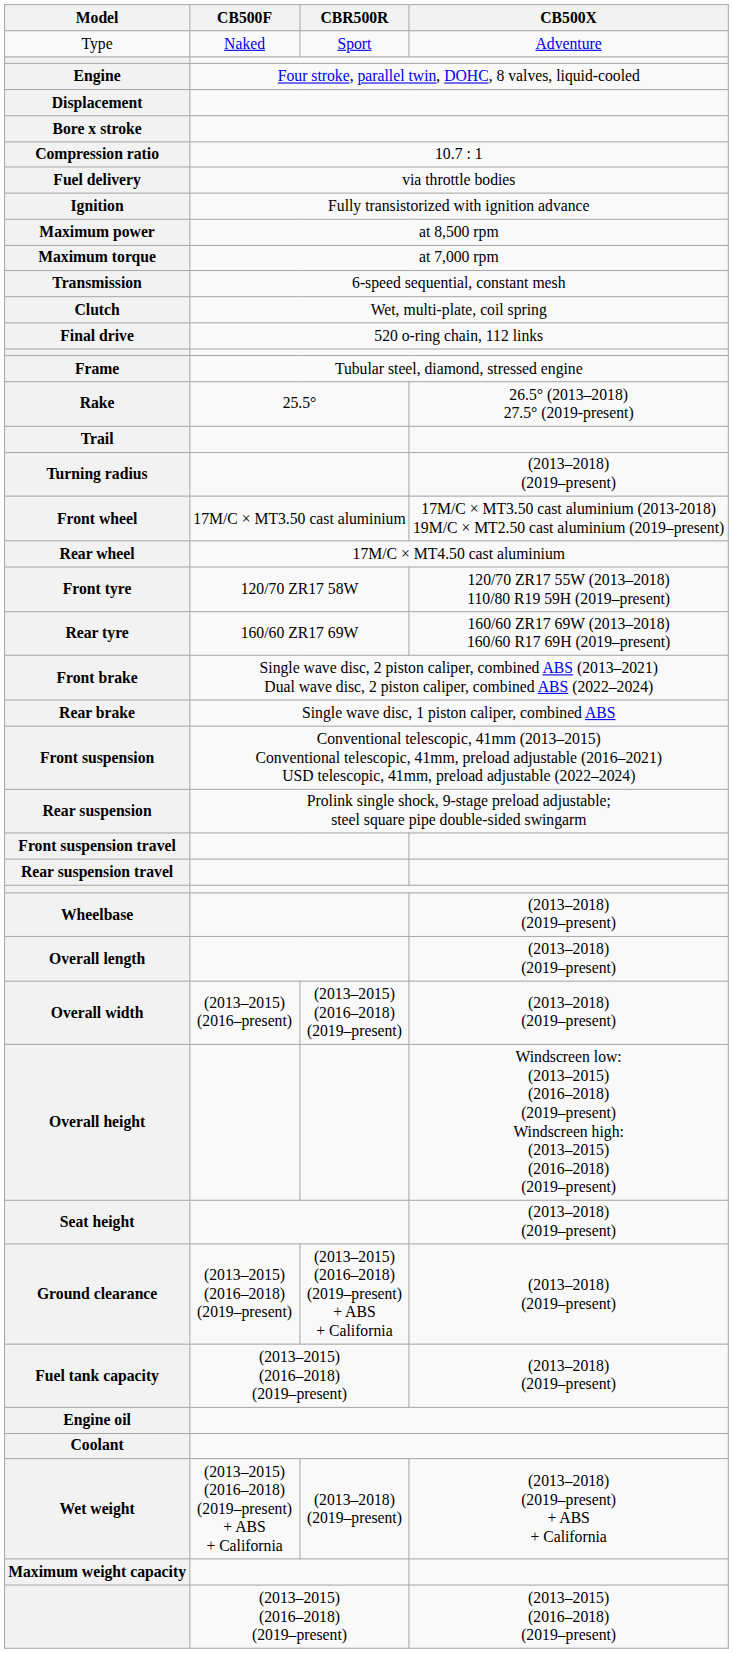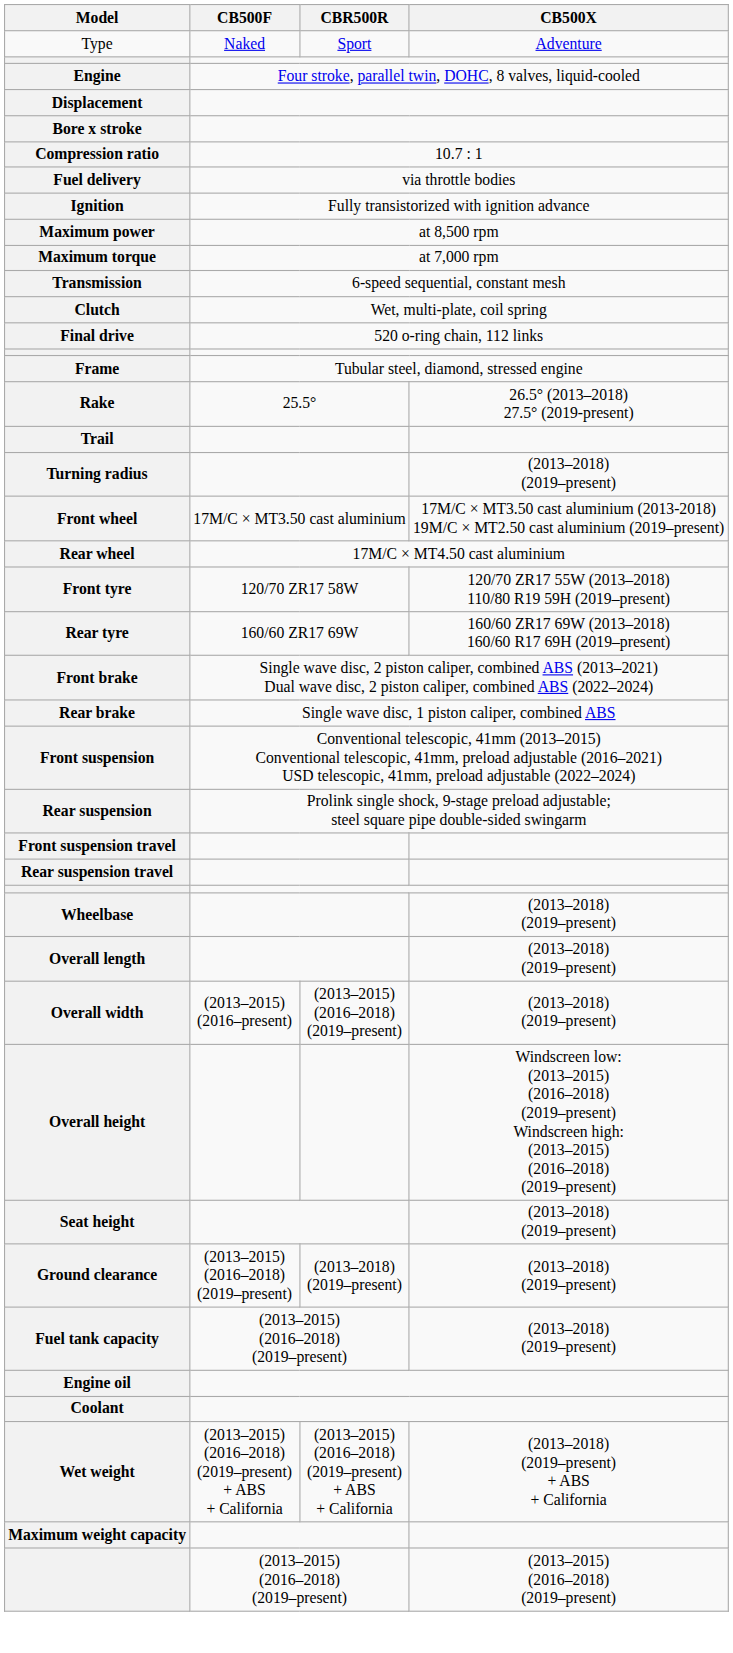(354, 1294) (2013–2015) (2016–2018) (2019–present) + ABS + California -> (354, 1275) (2013–2018) (2019–present)
(354, 1509) (2013–2018) (2019–present) -> (354, 1472) (2013–2015) (2016–2018) (2019–present) + ABS + California
